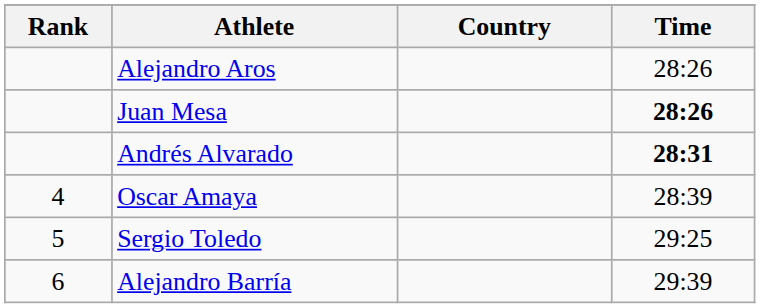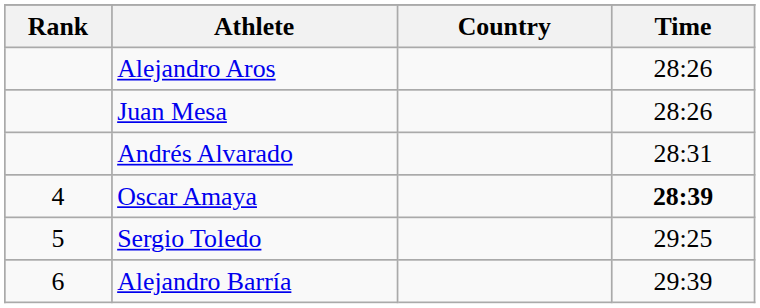(683, 111) bold -> (683, 111) normal
(683, 153) bold -> (683, 153) normal
(683, 196) normal -> (683, 196) bold
